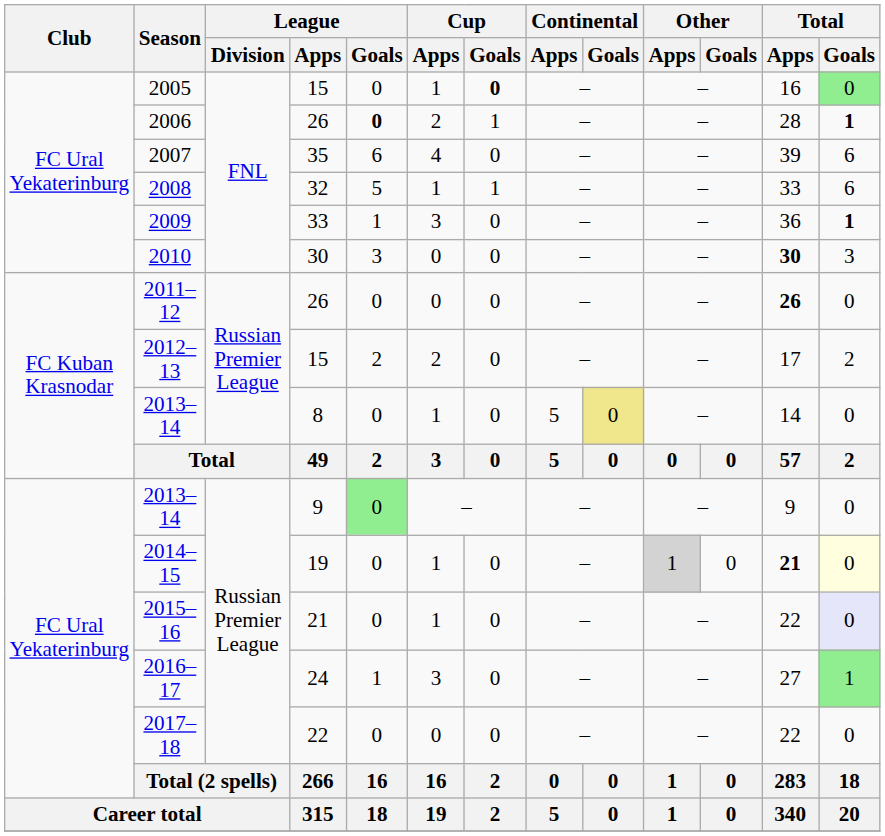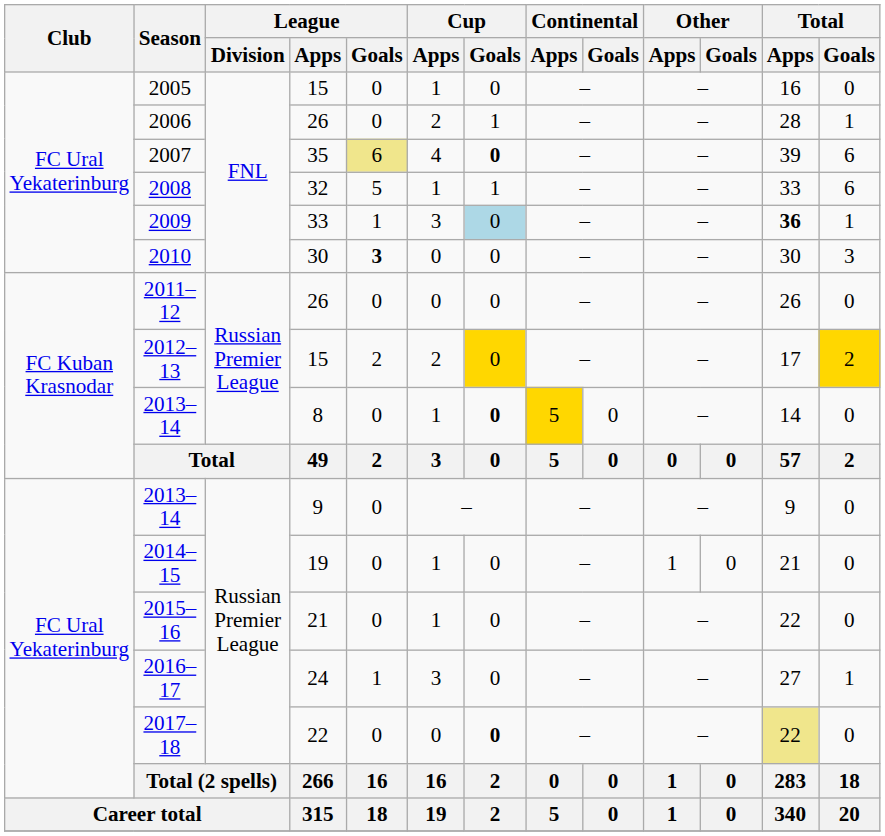(495, 88) bold -> (495, 88) normal
(849, 88) lightgreen background -> (849, 88) no background
(377, 121) bold -> (377, 121) normal
(849, 121) bold -> (849, 121) normal
(377, 155) no background -> (377, 155) khaki background
(495, 155) normal -> (495, 155) bold
(495, 222) no background -> (495, 222) lightblue background
(790, 222) normal -> (790, 222) bold
(849, 222) bold -> (849, 222) normal
(377, 255) normal -> (377, 255) bold
(790, 255) bold -> (790, 255) normal
(790, 301) bold -> (790, 301) normal
(495, 358) no background -> (495, 358) gold background
(849, 358) no background -> (849, 358) gold background
(495, 415) normal -> (495, 415) bold
(554, 415) no background -> (554, 415) gold background
(613, 415) khaki background -> (613, 415) no background
(377, 506) lightgreen background -> (377, 506) no background
(672, 563) lightgrey background -> (672, 563) no background
(790, 563) bold -> (790, 563) normal
(849, 563) lightyellow background -> (849, 563) no background
(849, 620) lavender background -> (849, 620) no background
(849, 678) lightgreen background -> (849, 678) no background
(495, 735) normal -> (495, 735) bold
(790, 735) no background -> (790, 735) khaki background
